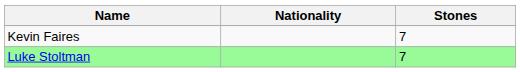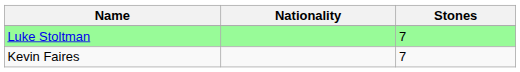rows swapped: (49, 56) <-> (43, 36)
